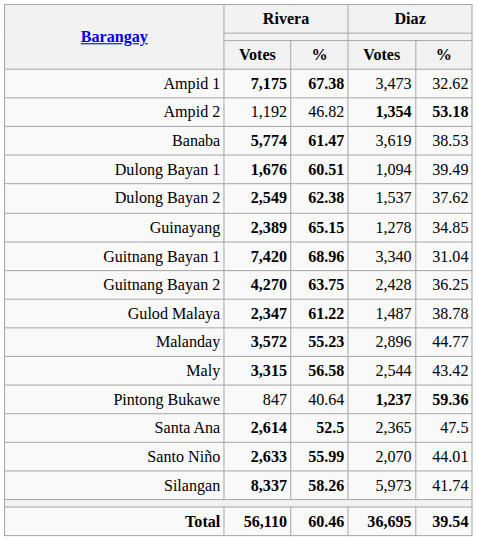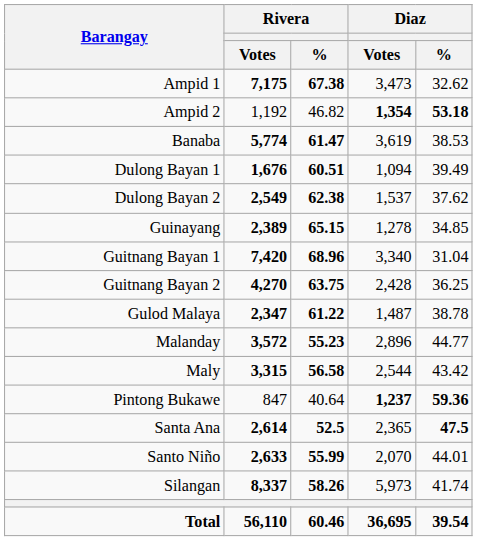(454, 428) normal -> (454, 428) bold
